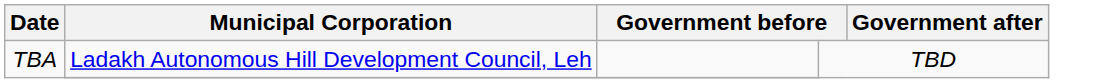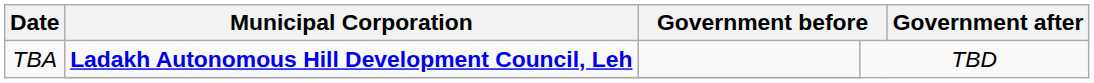(331, 58) normal -> (351, 58) bold
